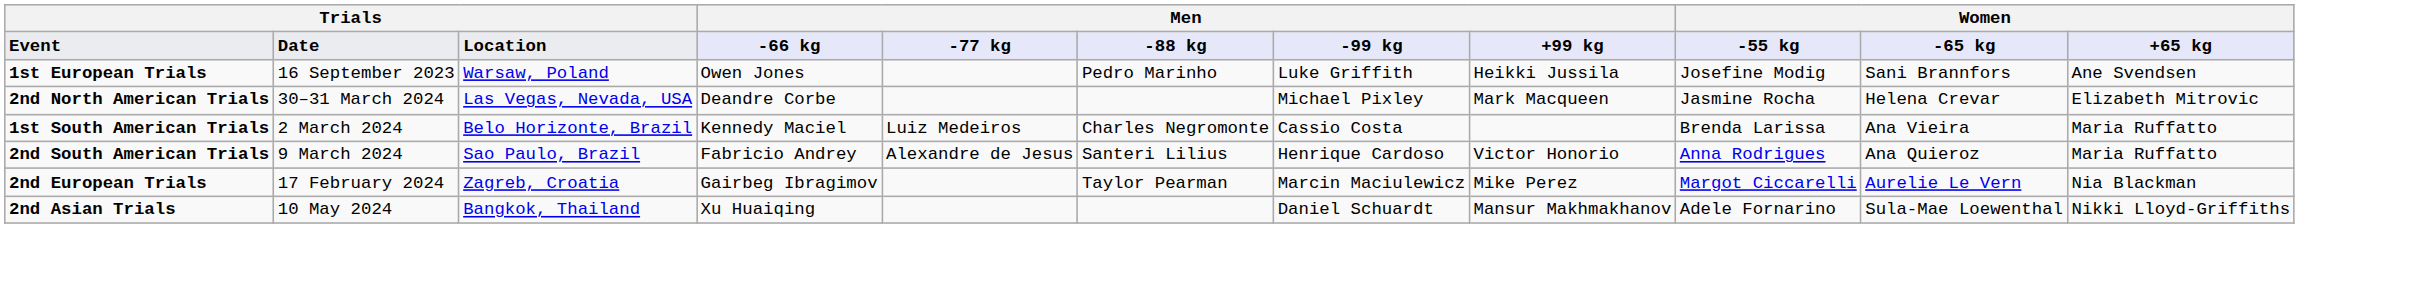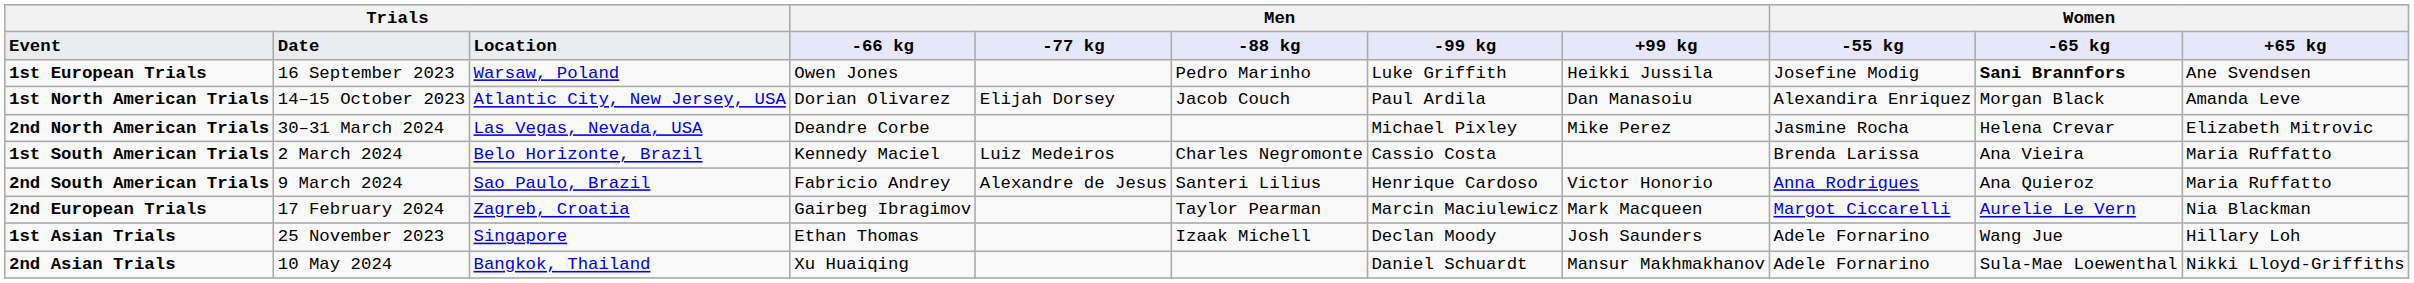(1938, 73) normal -> (2053, 73) bold
+ row: (139, 100)
(1541, 100) Mark Macqueen -> (1619, 128) Mike Perez
(1526, 182) Mike Perez -> (1635, 210) Mark Macqueen
+ row: (92, 237)
